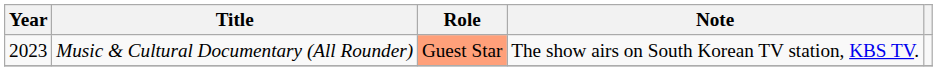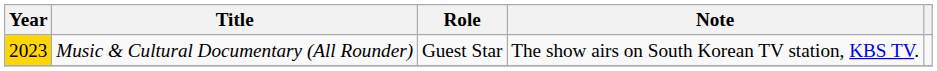(28, 50) no background -> (28, 50) gold background
(462, 50) lightsalmon background -> (462, 50) no background
